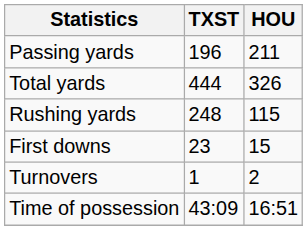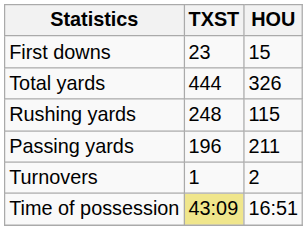rows swapped: (60, 146) <-> (72, 51)
(213, 209) no background -> (213, 209) khaki background
